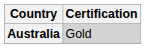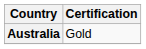(79, 33) lightgrey background -> (79, 33) no background
